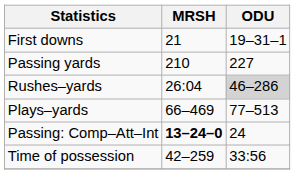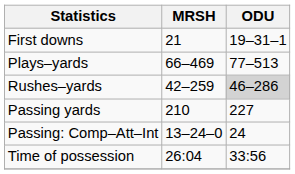rows swapped: (48, 110) <-> (54, 63)
(184, 86) 26:04 -> (190, 86) 42–259
(194, 133) bold -> (194, 133) normal
(190, 156) 42–259 -> (184, 156) 26:04
